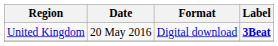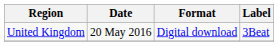(257, 31) bold -> (256, 31) normal
